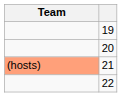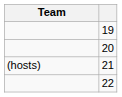(24, 65) lightsalmon background -> (24, 65) no background
